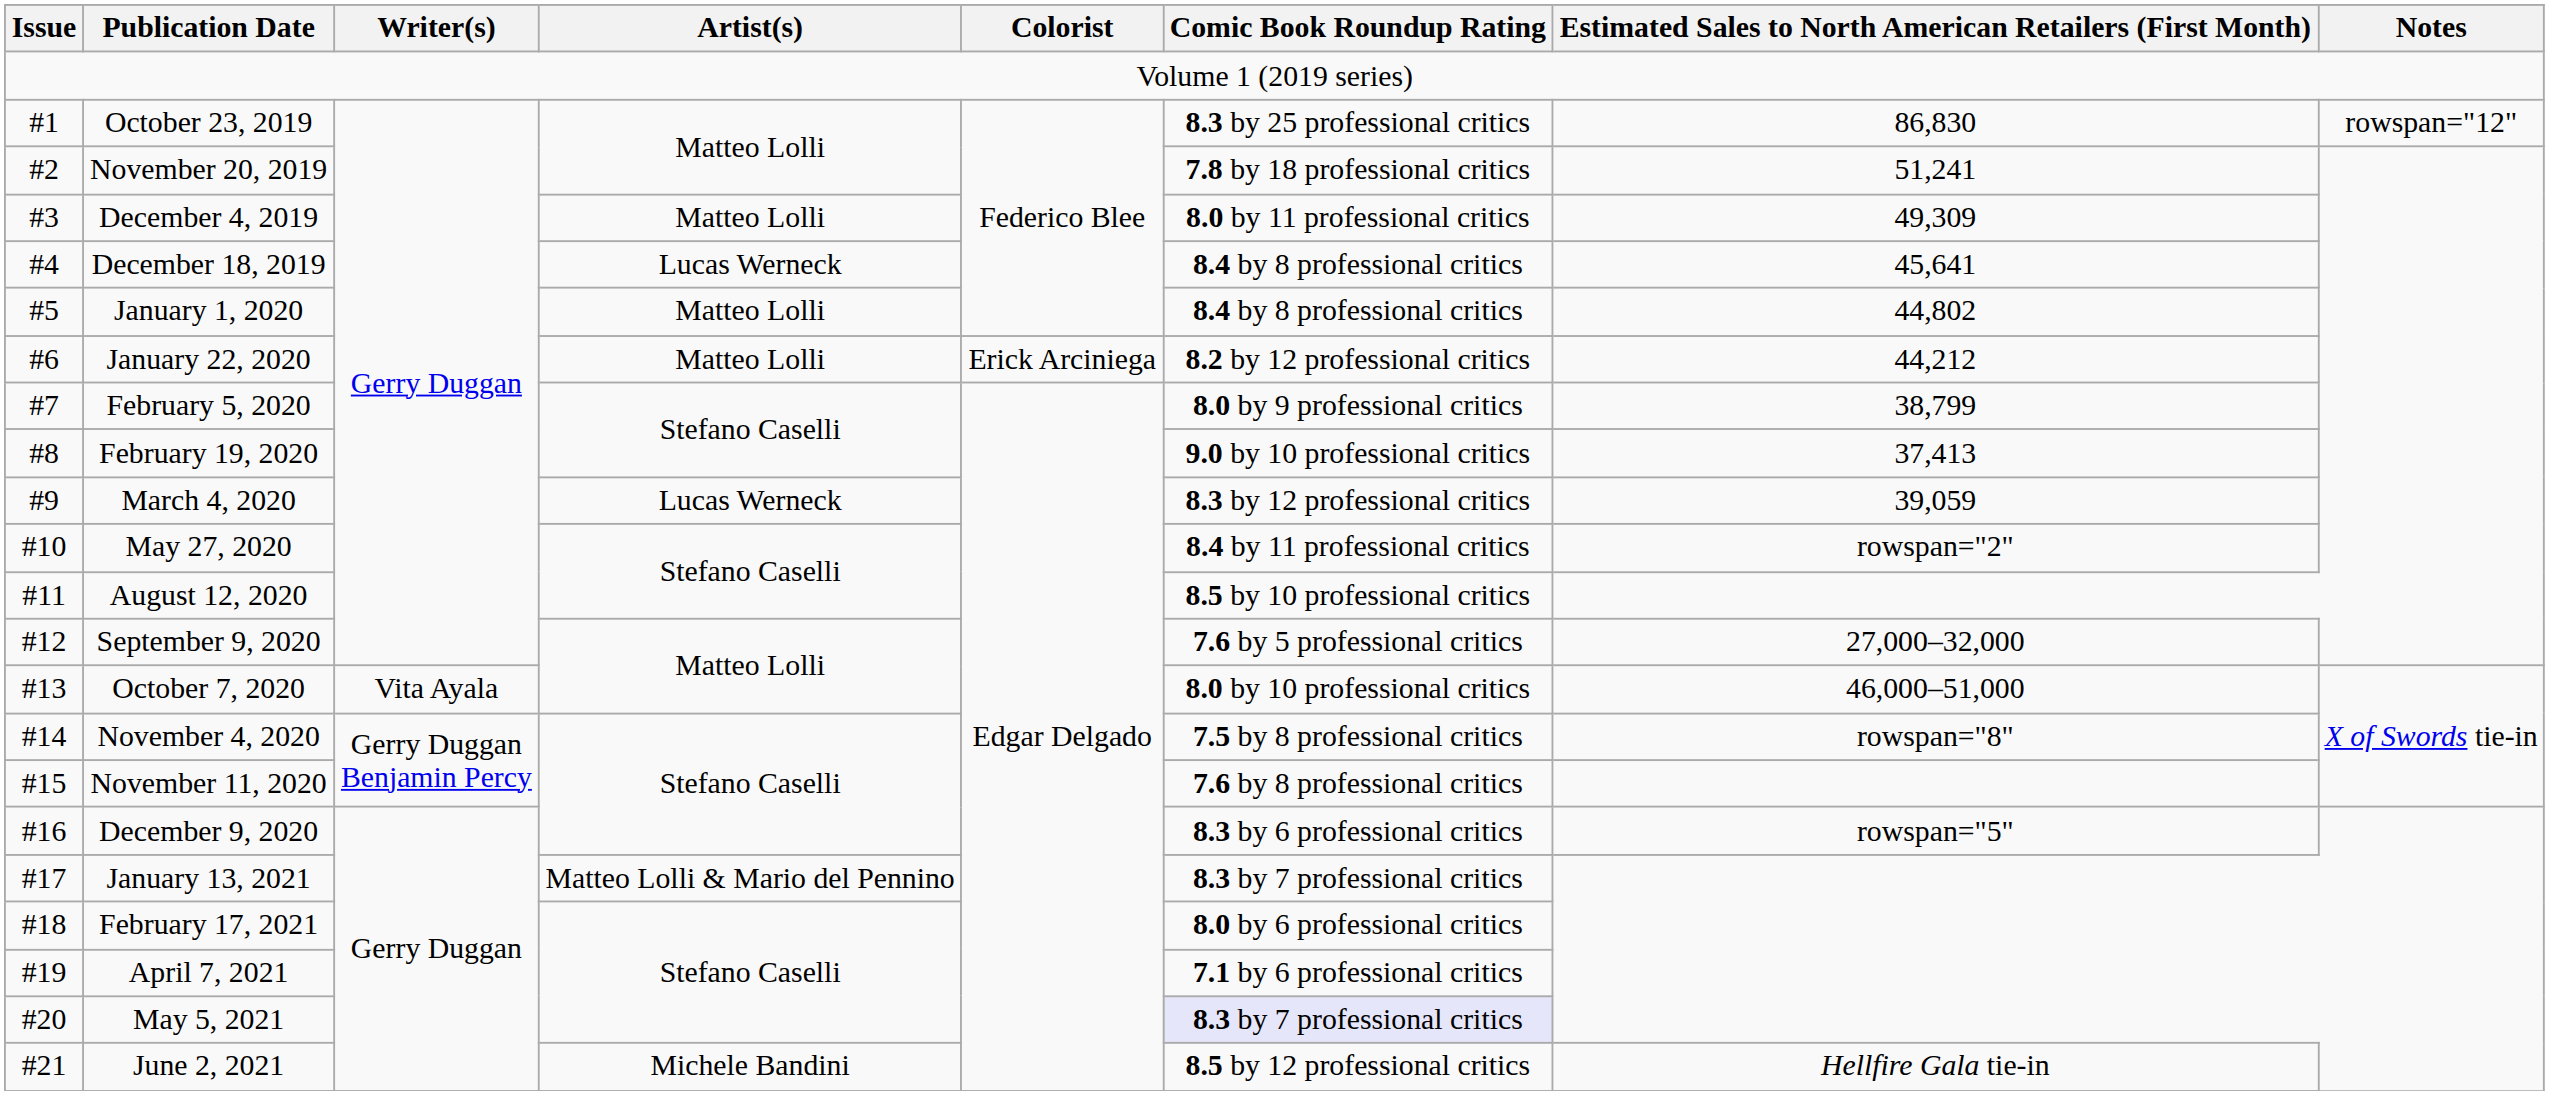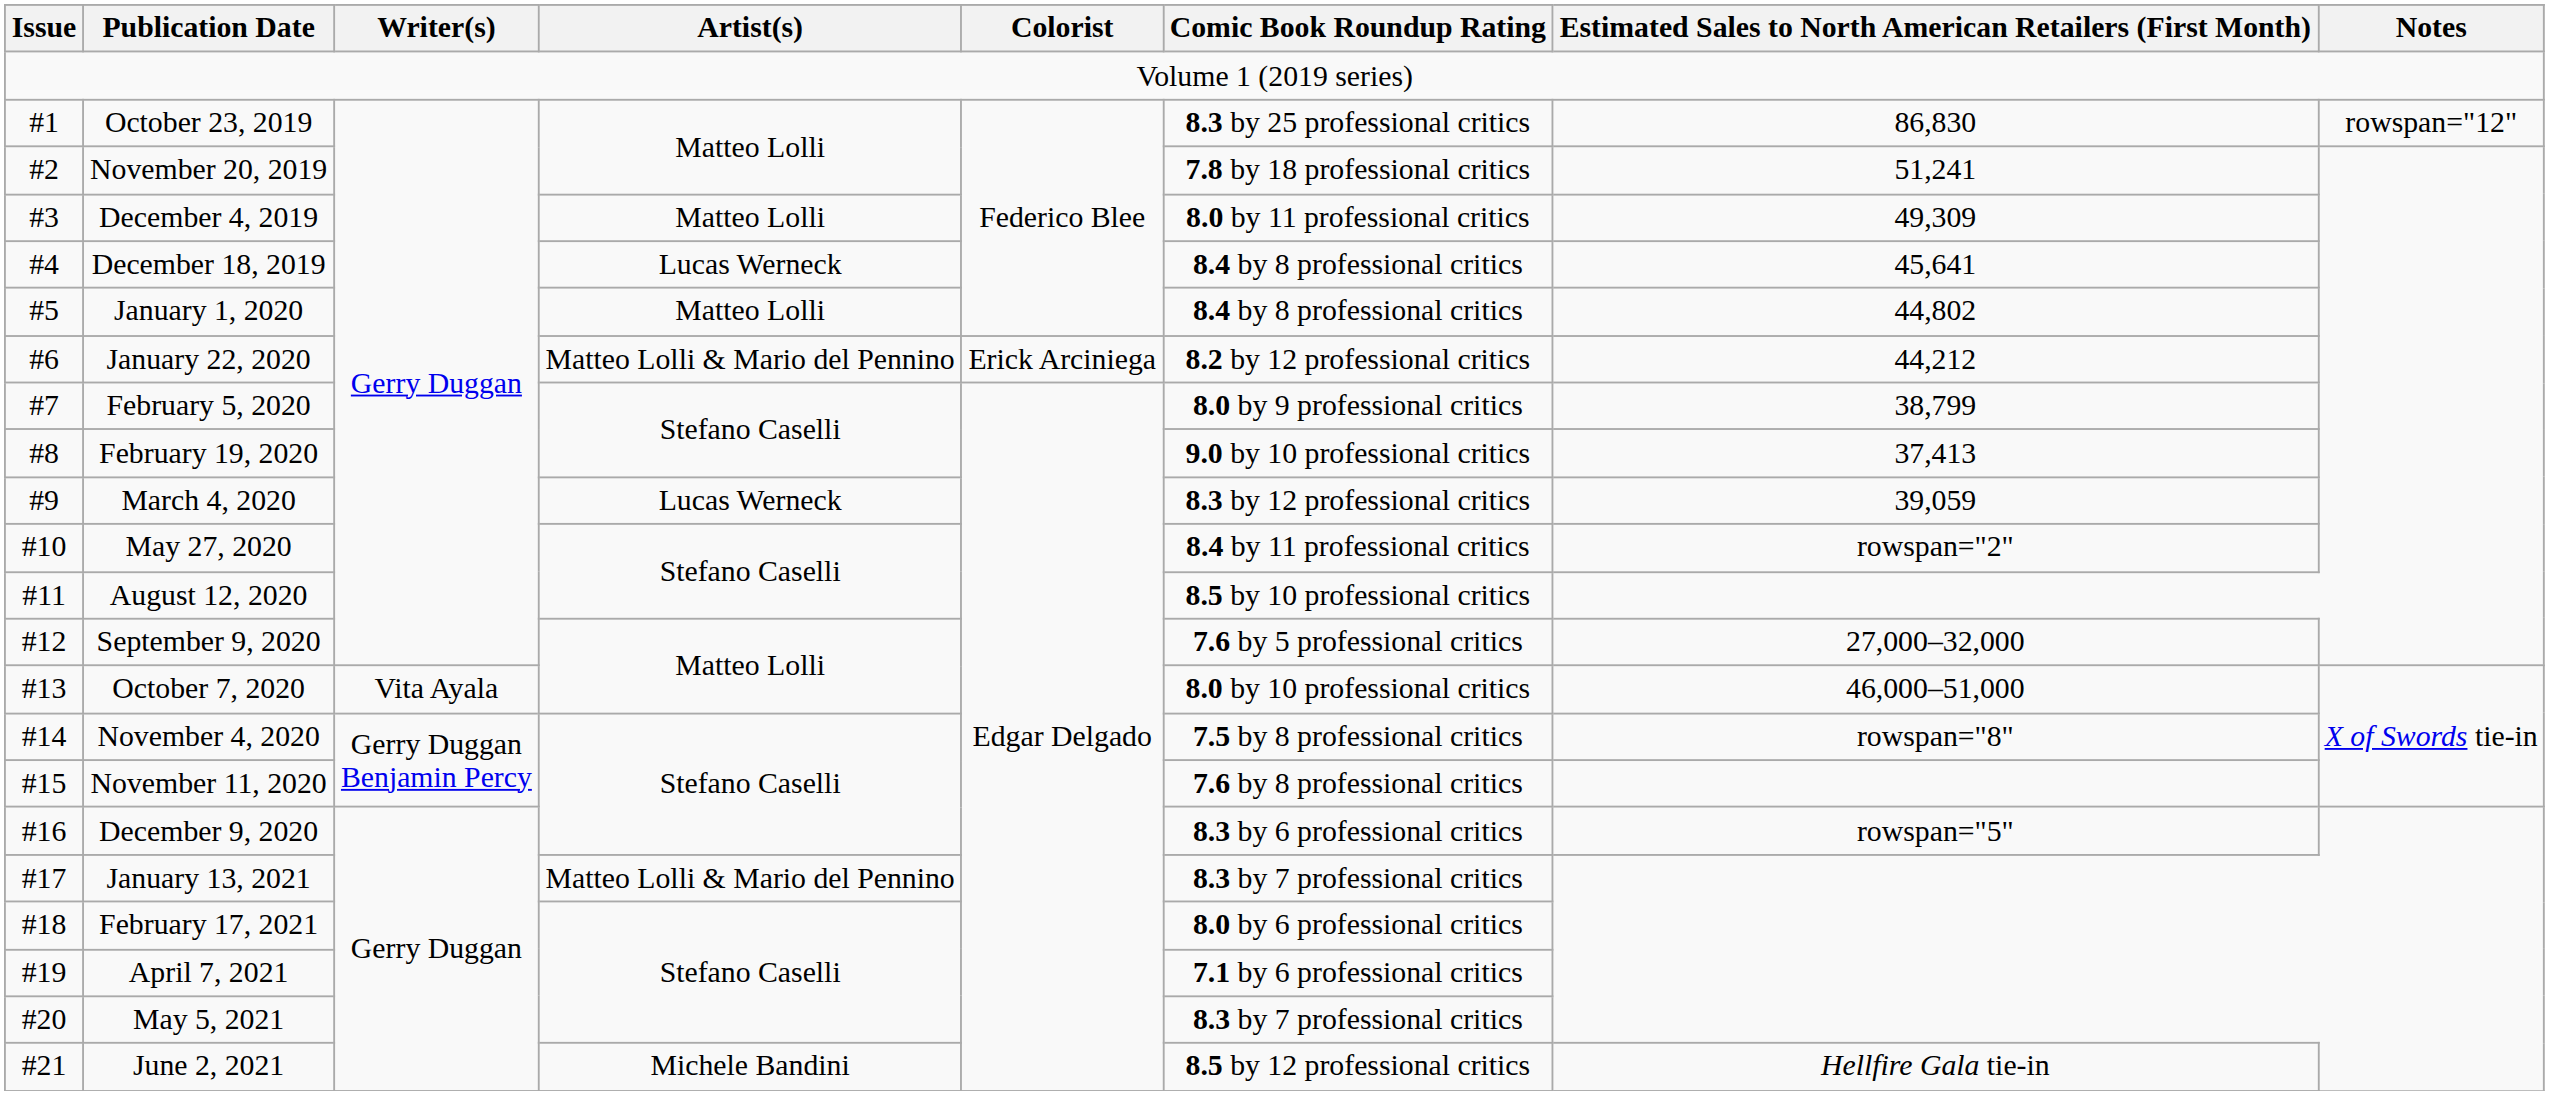(750, 358) Matteo Lolli -> (750, 358) Matteo Lolli & Mario del Pennino
(1358, 1019) lavender background -> (1358, 1019) no background
